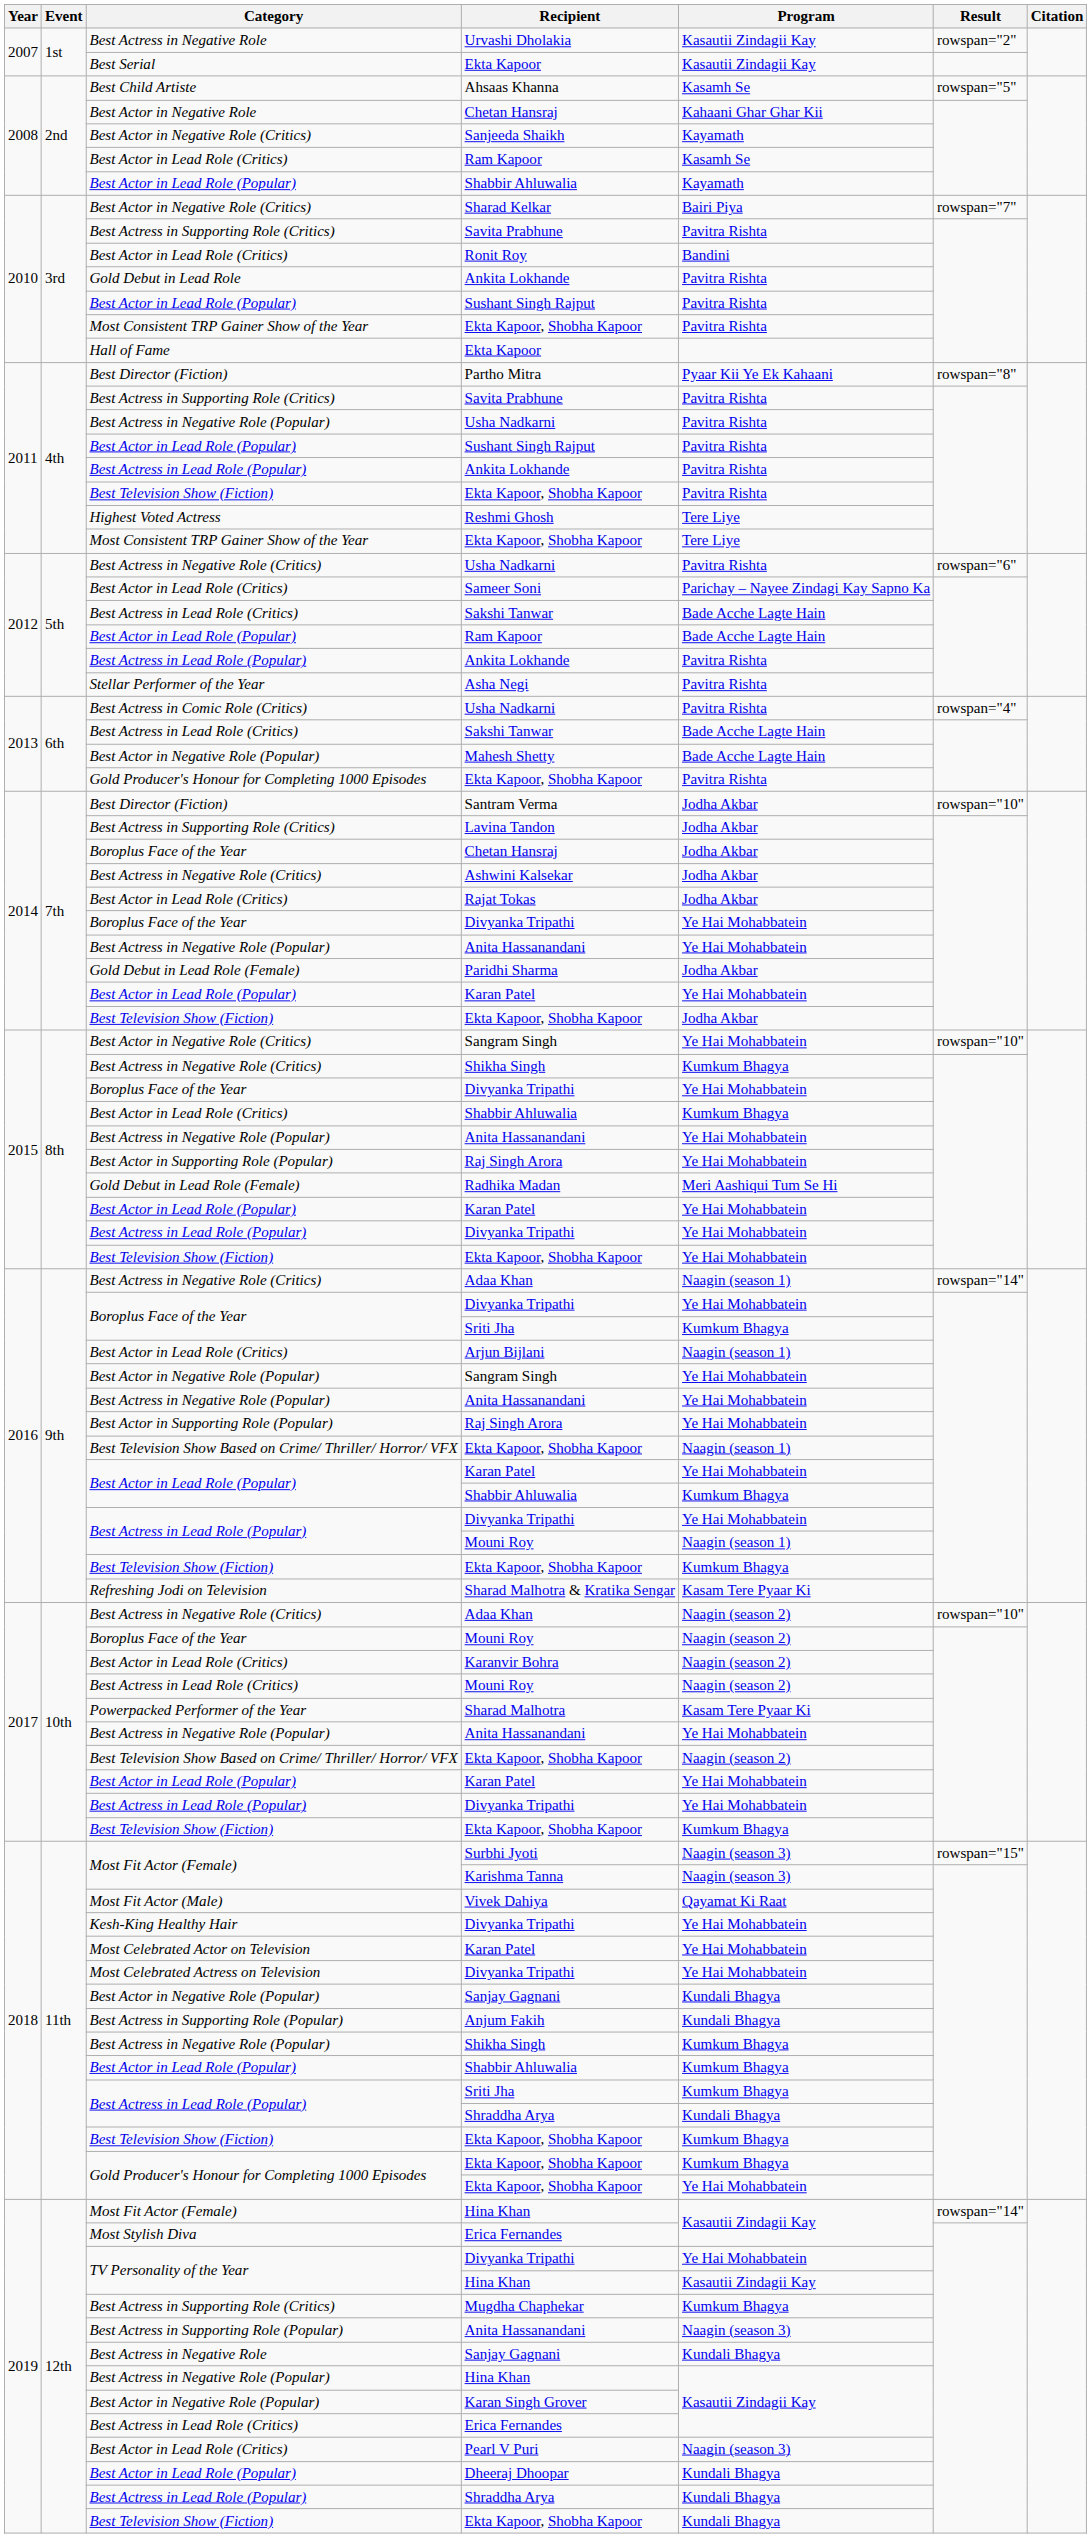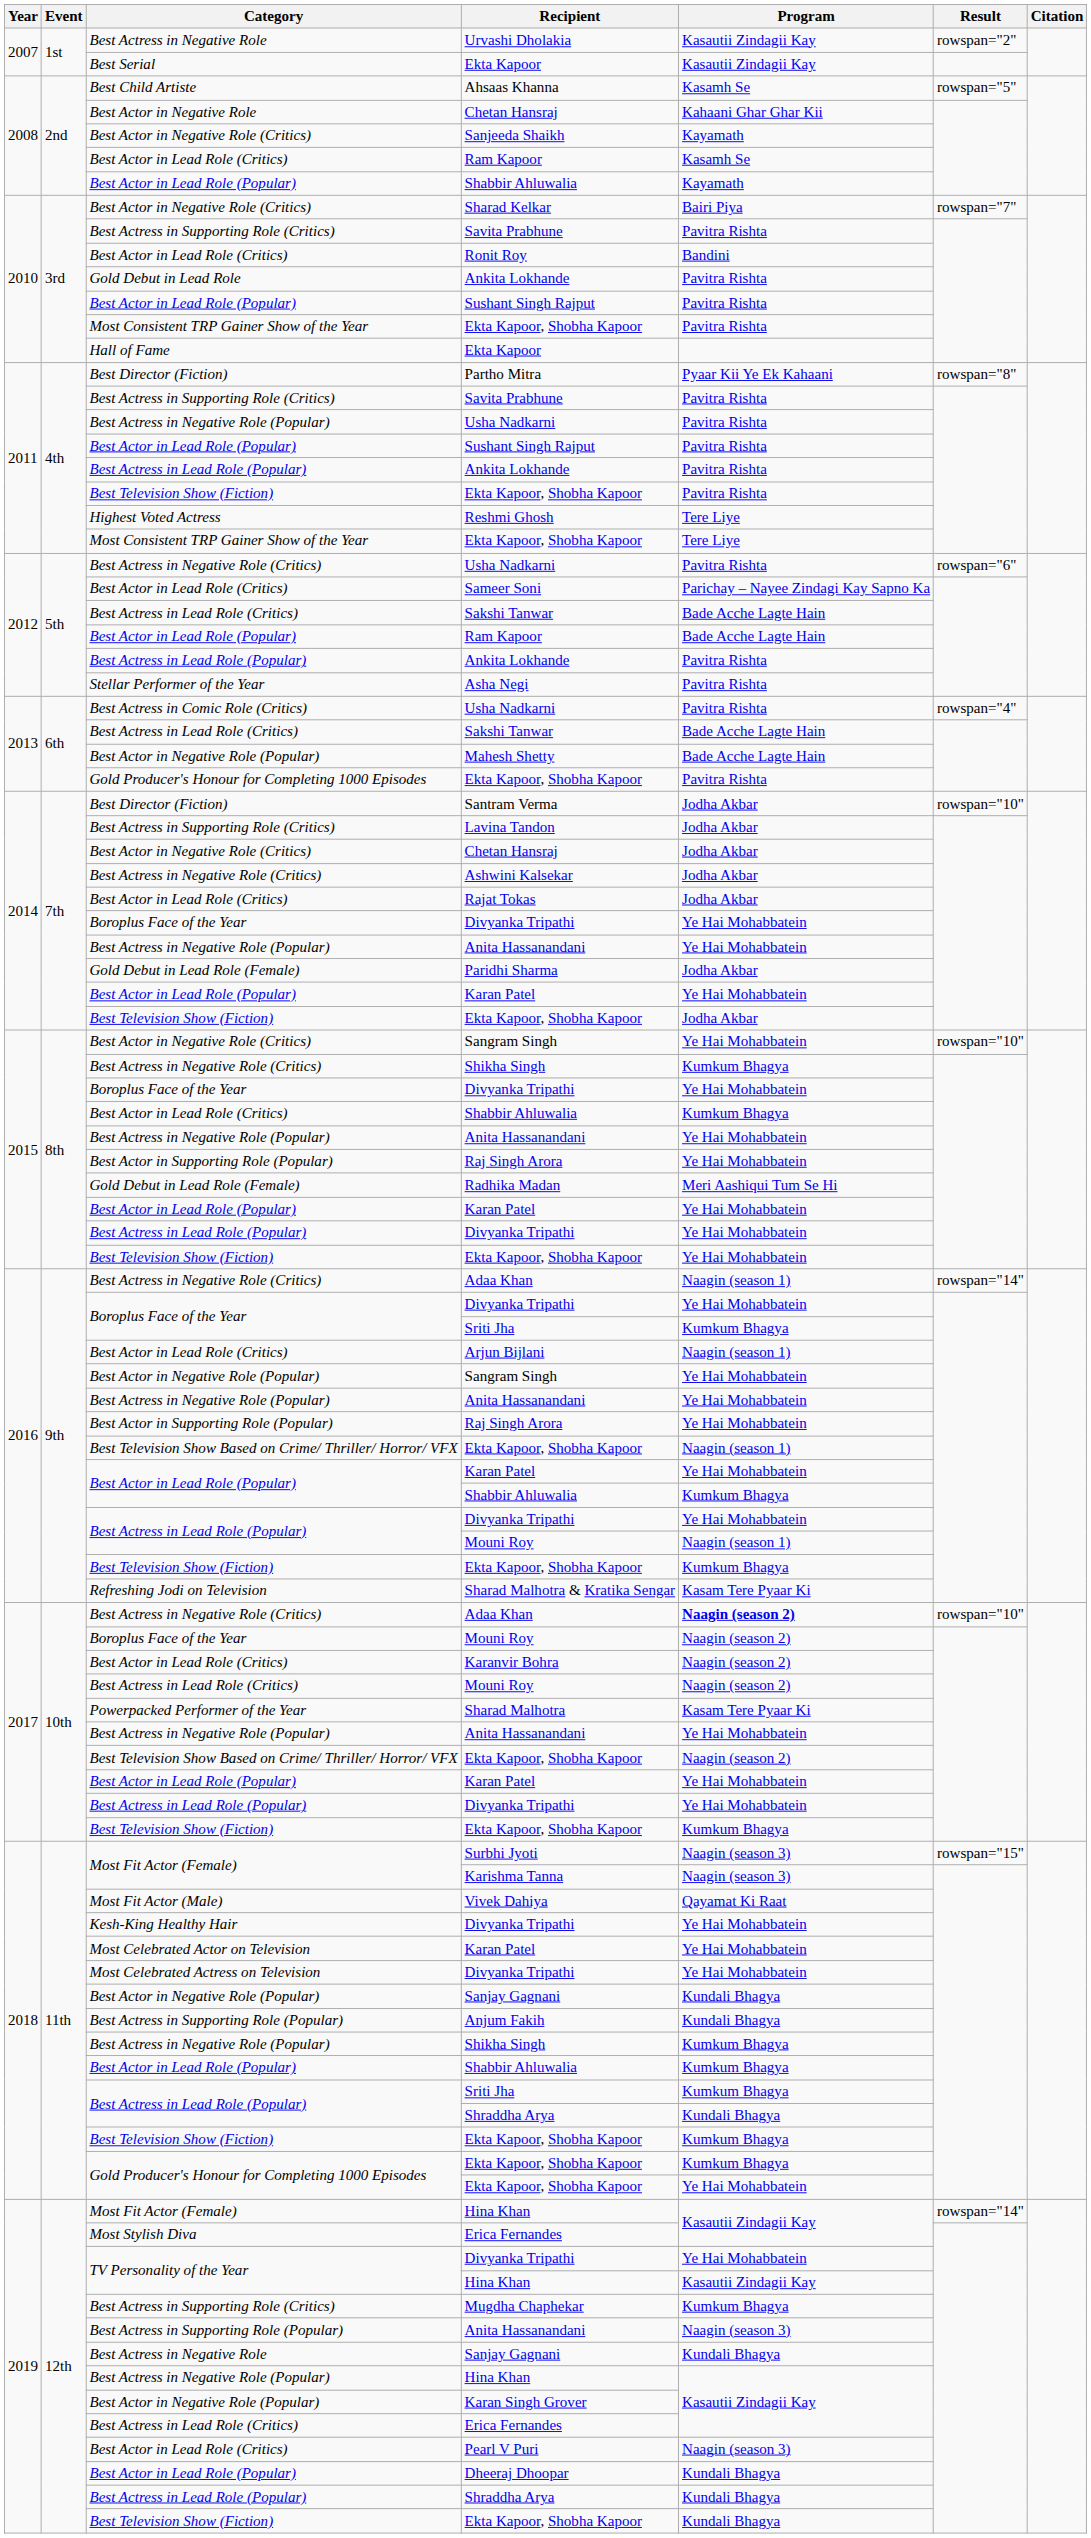(168, 851) Boroplus Face of the Year -> (200, 851) Best Actor in Negative Role (Critics)
(736, 1614) normal -> (738, 1614) bold
